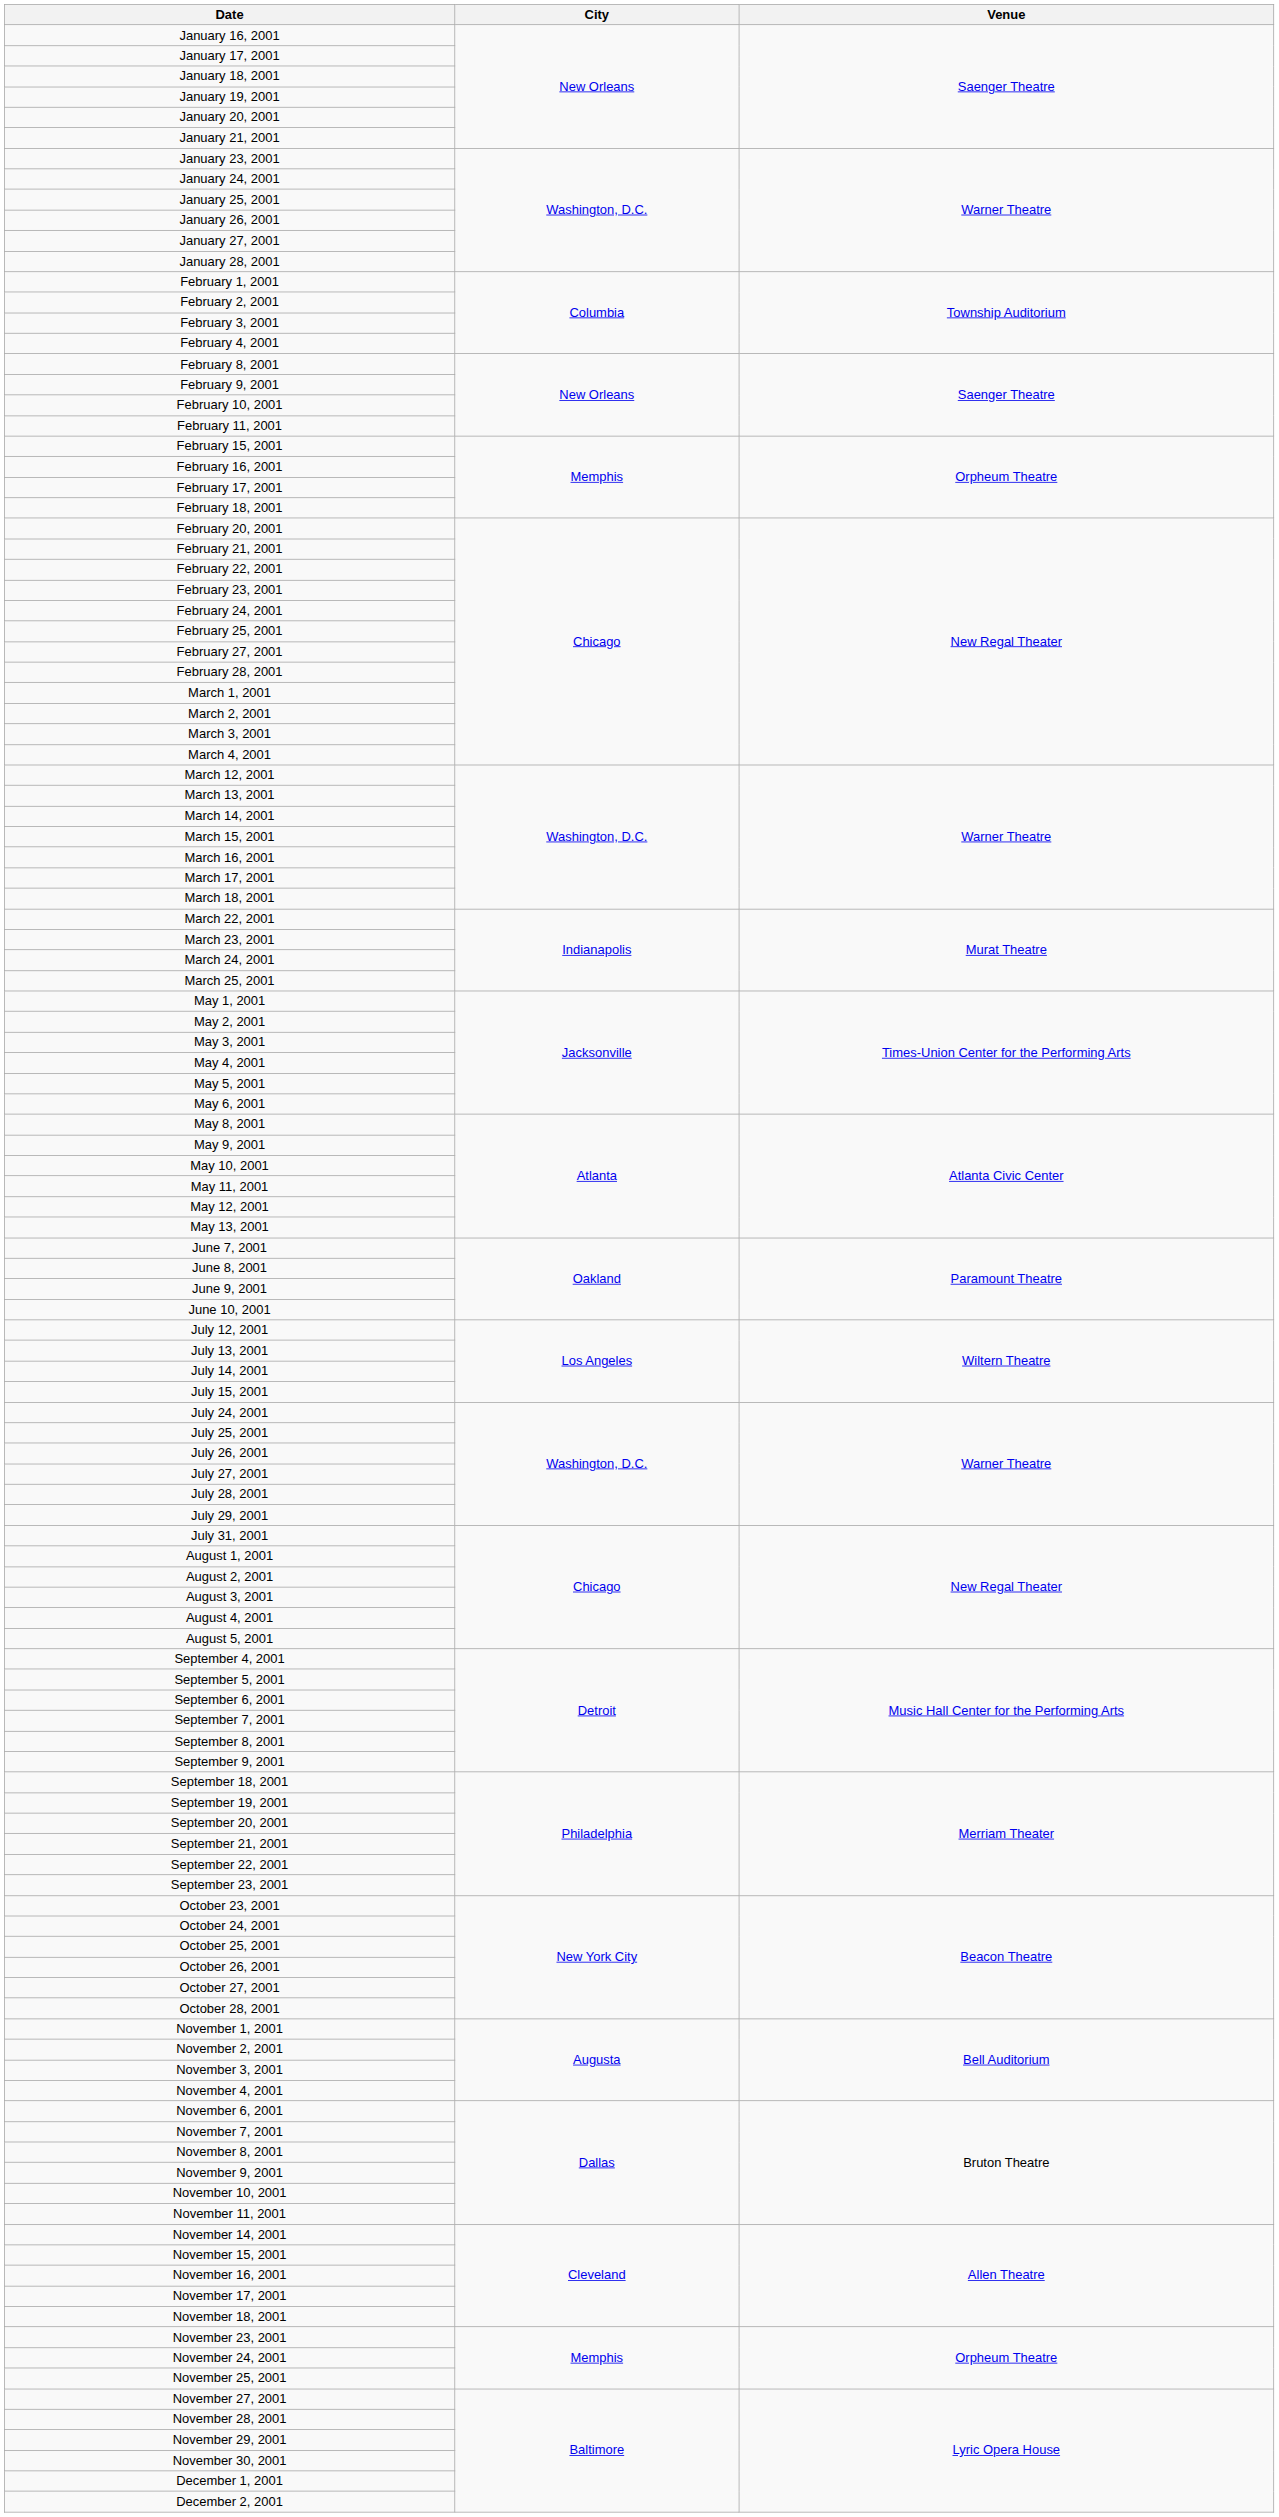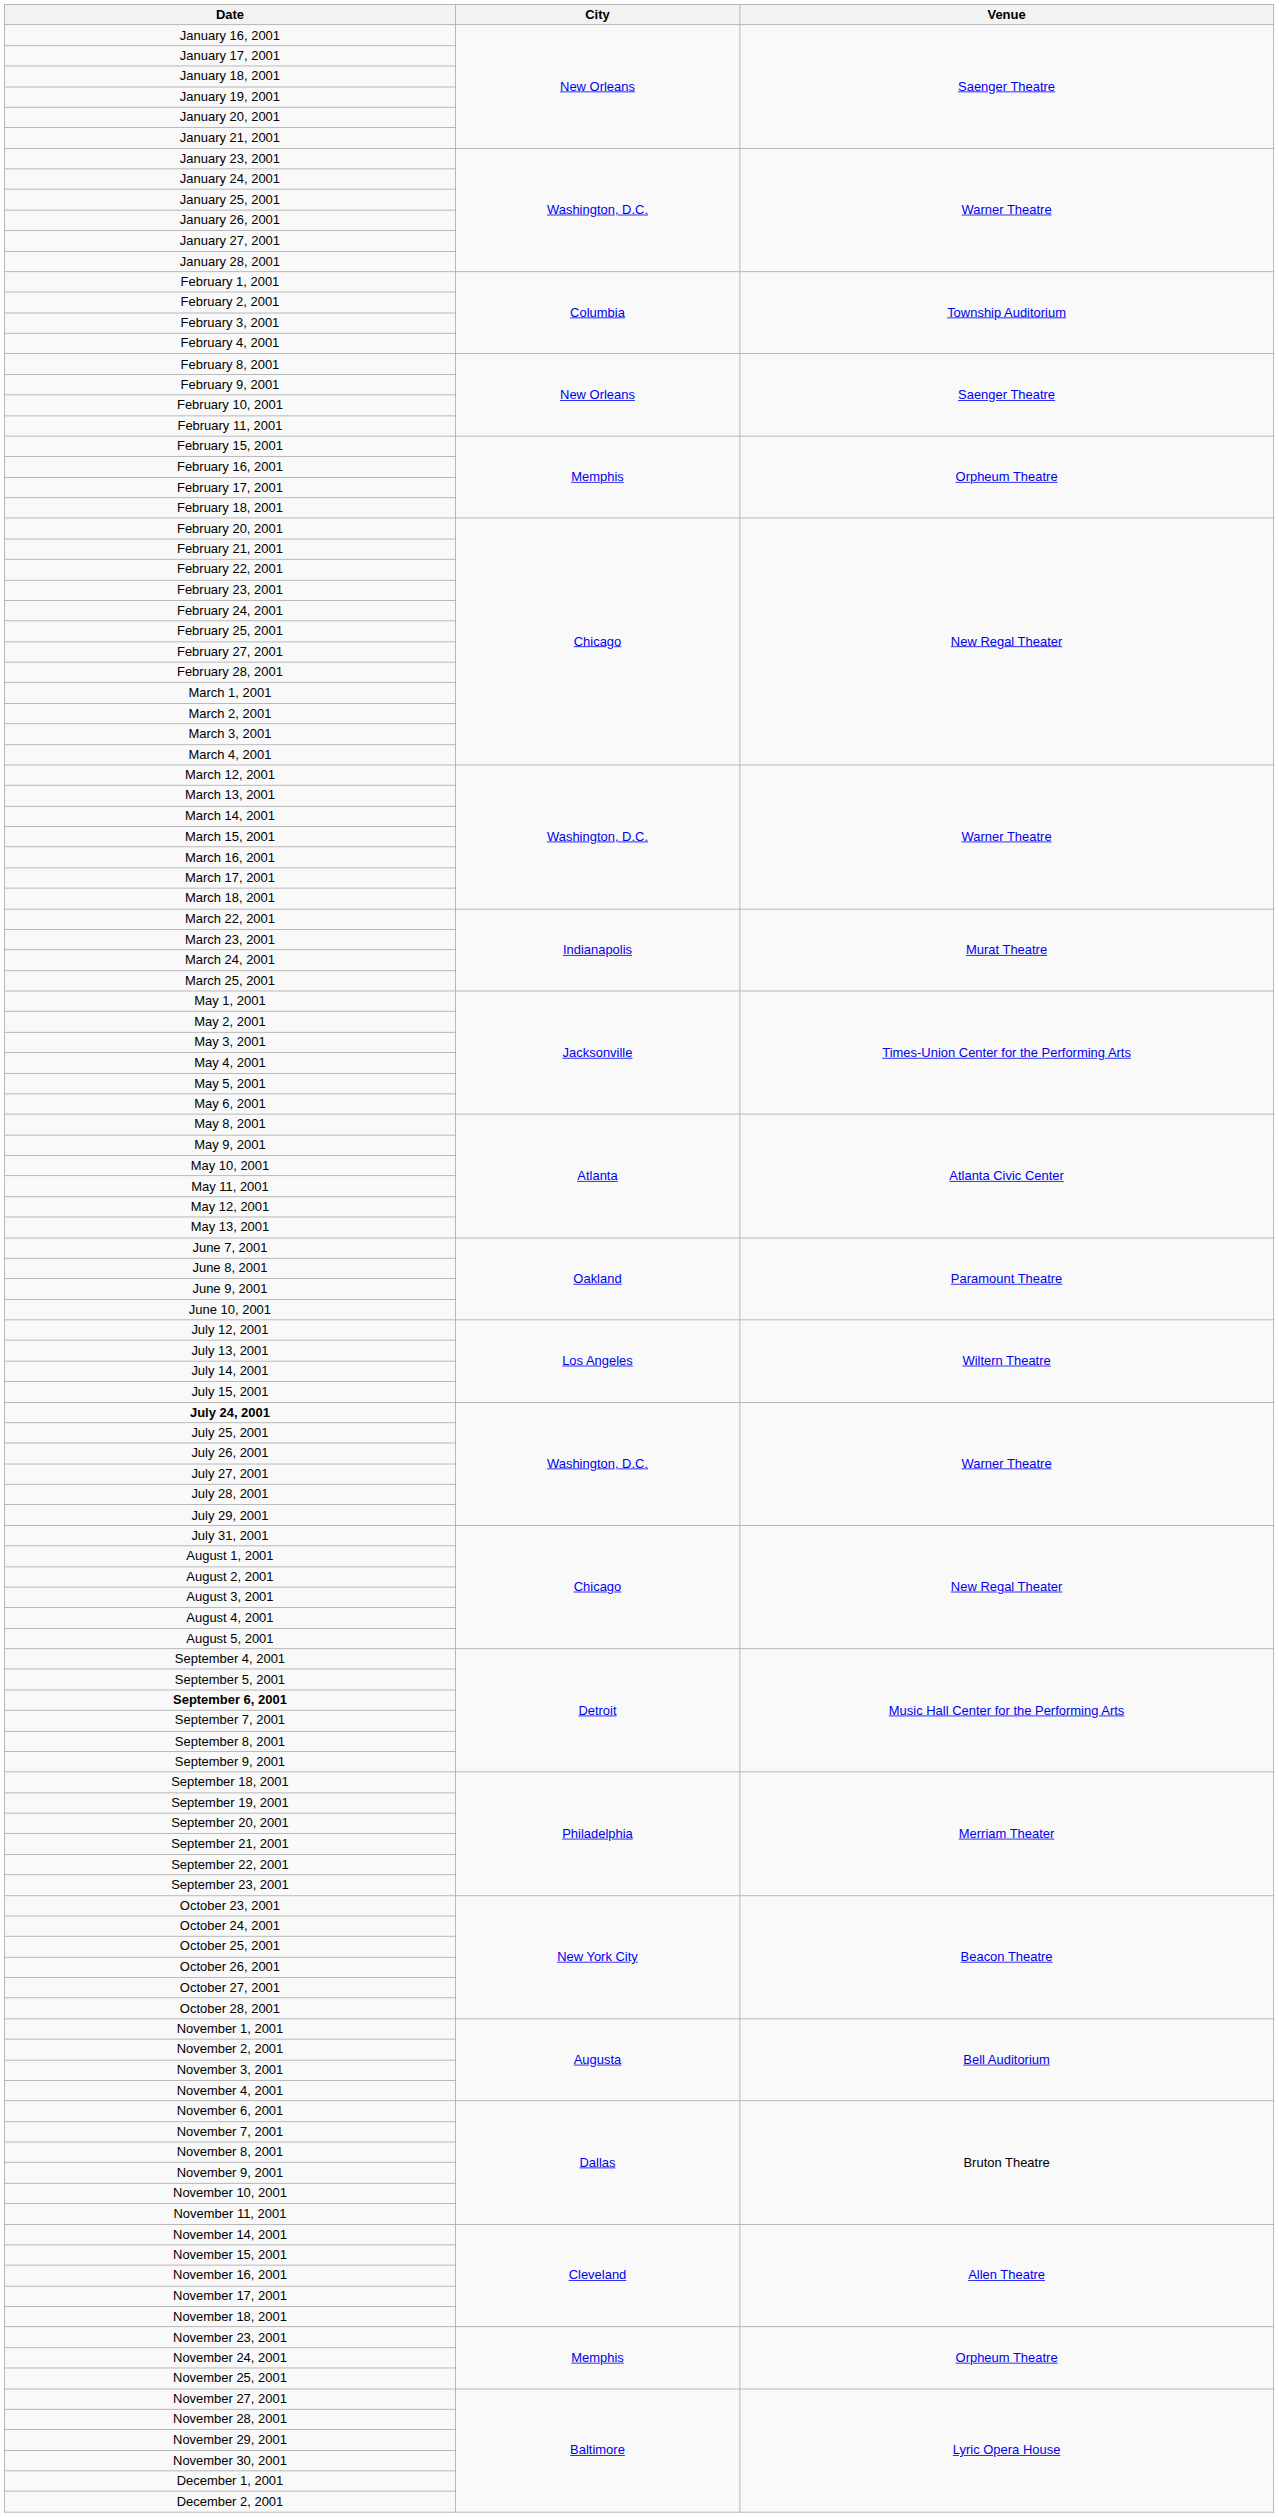(230, 1412) normal -> (230, 1412) bold
(230, 1700) normal -> (230, 1700) bold
